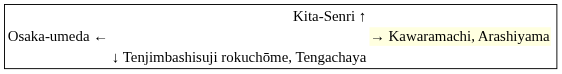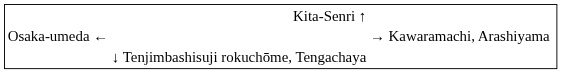(460, 36) lightyellow background -> (460, 36) no background
